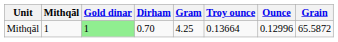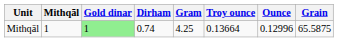(146, 28) 0.70 -> (146, 28) 0.74
(315, 28) 65.5872 -> (315, 28) 65.5875
